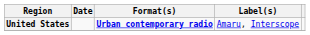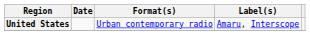(155, 24) bold -> (155, 24) normal
